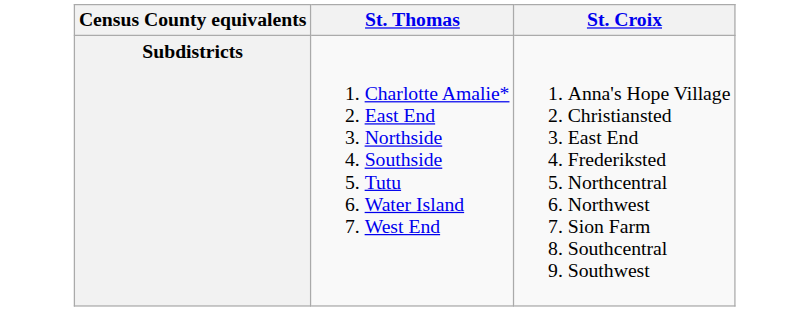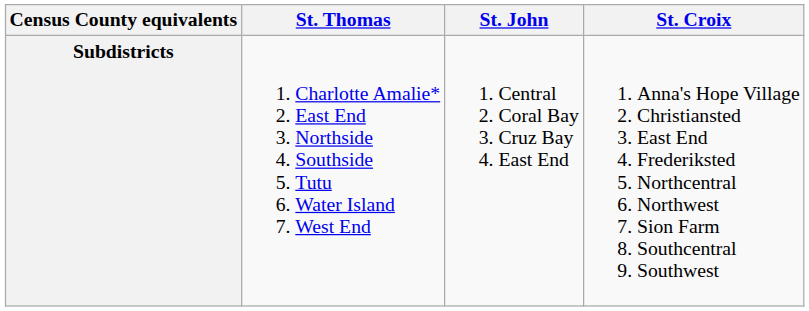+ column: (514, 20)
